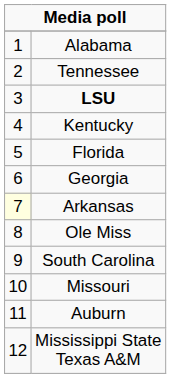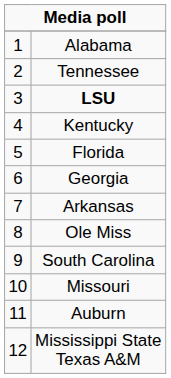(18, 206) lightyellow background -> (18, 206) no background
